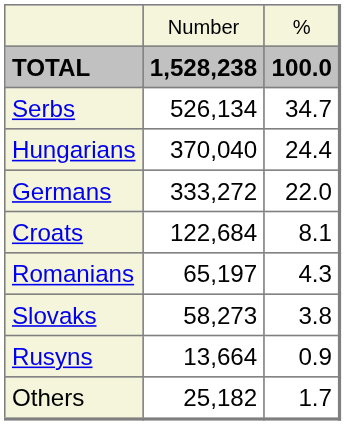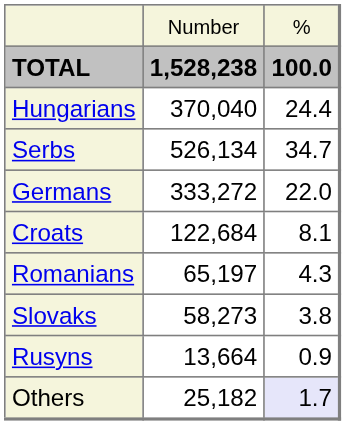rows swapped: (44, 108) <-> (74, 149)
(315, 398) no background -> (315, 398) lavender background
